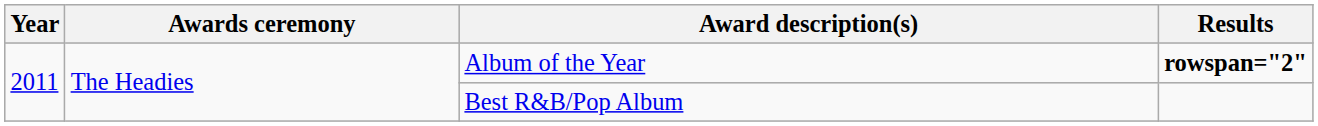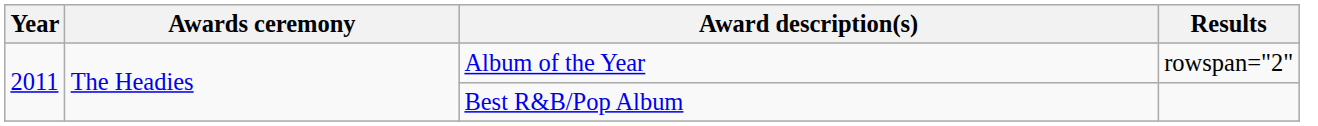(1236, 62) bold -> (1229, 62) normal
